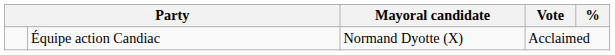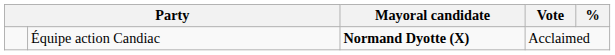(403, 38) normal -> (406, 38) bold
